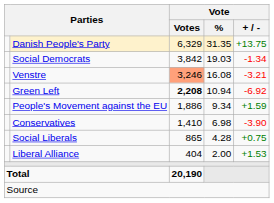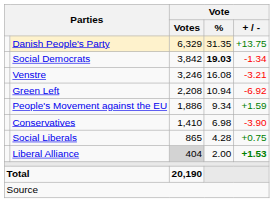(219, 59) normal -> (219, 59) bold
(190, 75) lightsalmon background -> (190, 75) no background
(190, 91) bold -> (190, 91) normal
(194, 153) no background -> (194, 153) lightgrey background
(254, 153) normal -> (254, 153) bold
